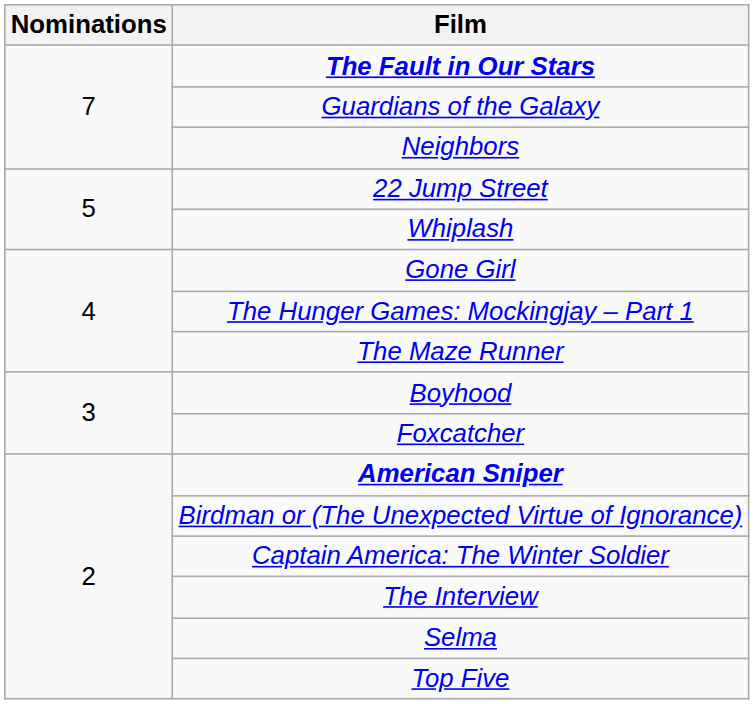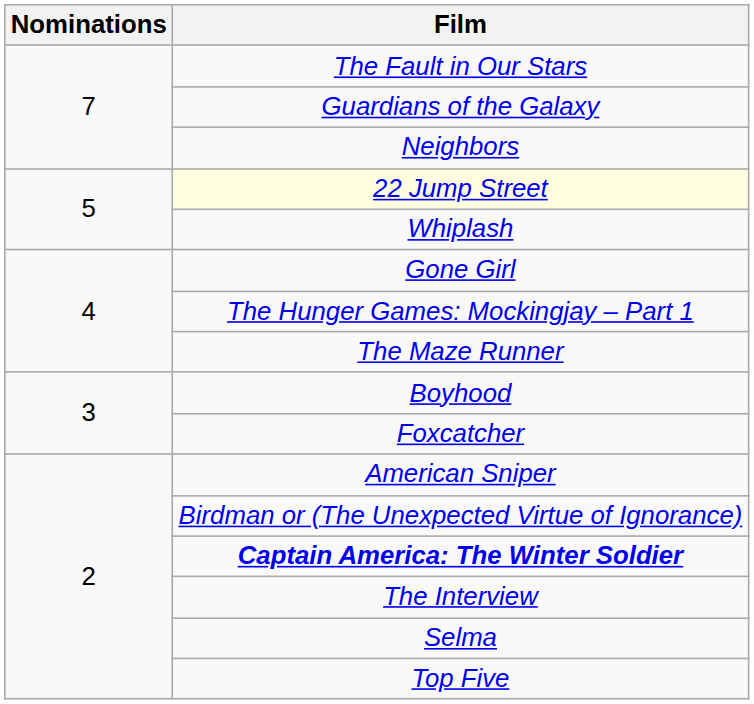(460, 65) bold -> (460, 65) normal
(460, 188) no background -> (460, 188) lightyellow background
(460, 474) bold -> (460, 474) normal
(460, 556) normal -> (460, 556) bold
